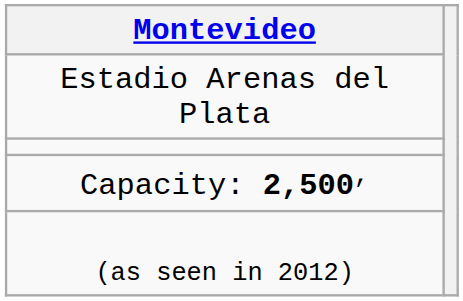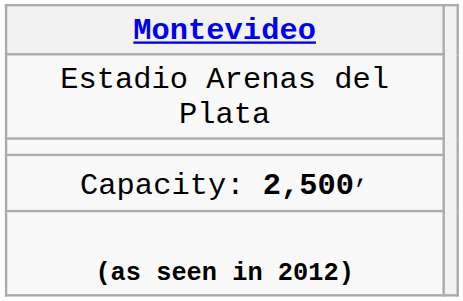(225, 272) normal -> (225, 271) bold
